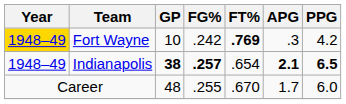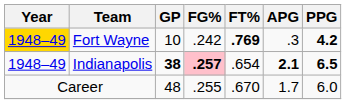(327, 40) normal -> (327, 40) bold
(207, 64) no background -> (207, 64) pink background
